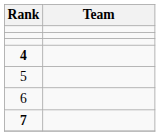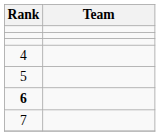(23, 55) bold -> (23, 55) normal
(23, 98) normal -> (23, 98) bold
(23, 120) bold -> (23, 120) normal
